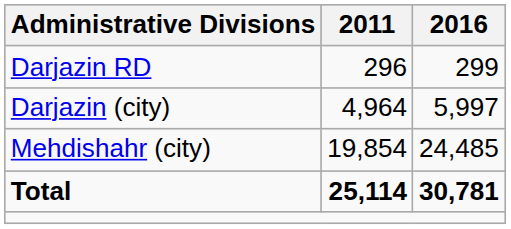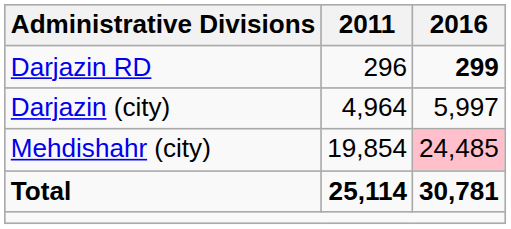(477, 66) normal -> (477, 66) bold
(459, 149) no background -> (459, 149) pink background
